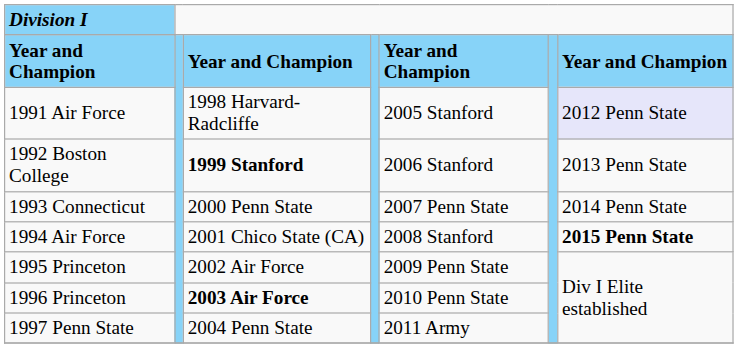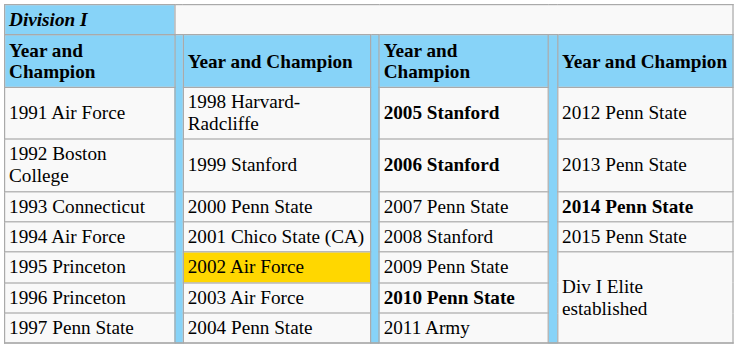(438, 113) normal -> (442, 113) bold
(624, 113) lavender background -> (624, 113) no background
(246, 165) bold -> (242, 165) normal
(438, 165) normal -> (442, 165) bold
(624, 206) normal -> (628, 206) bold
(628, 236) bold -> (624, 236) normal
(246, 267) no background -> (246, 267) gold background
(248, 297) bold -> (246, 297) normal
(446, 297) normal -> (449, 297) bold
